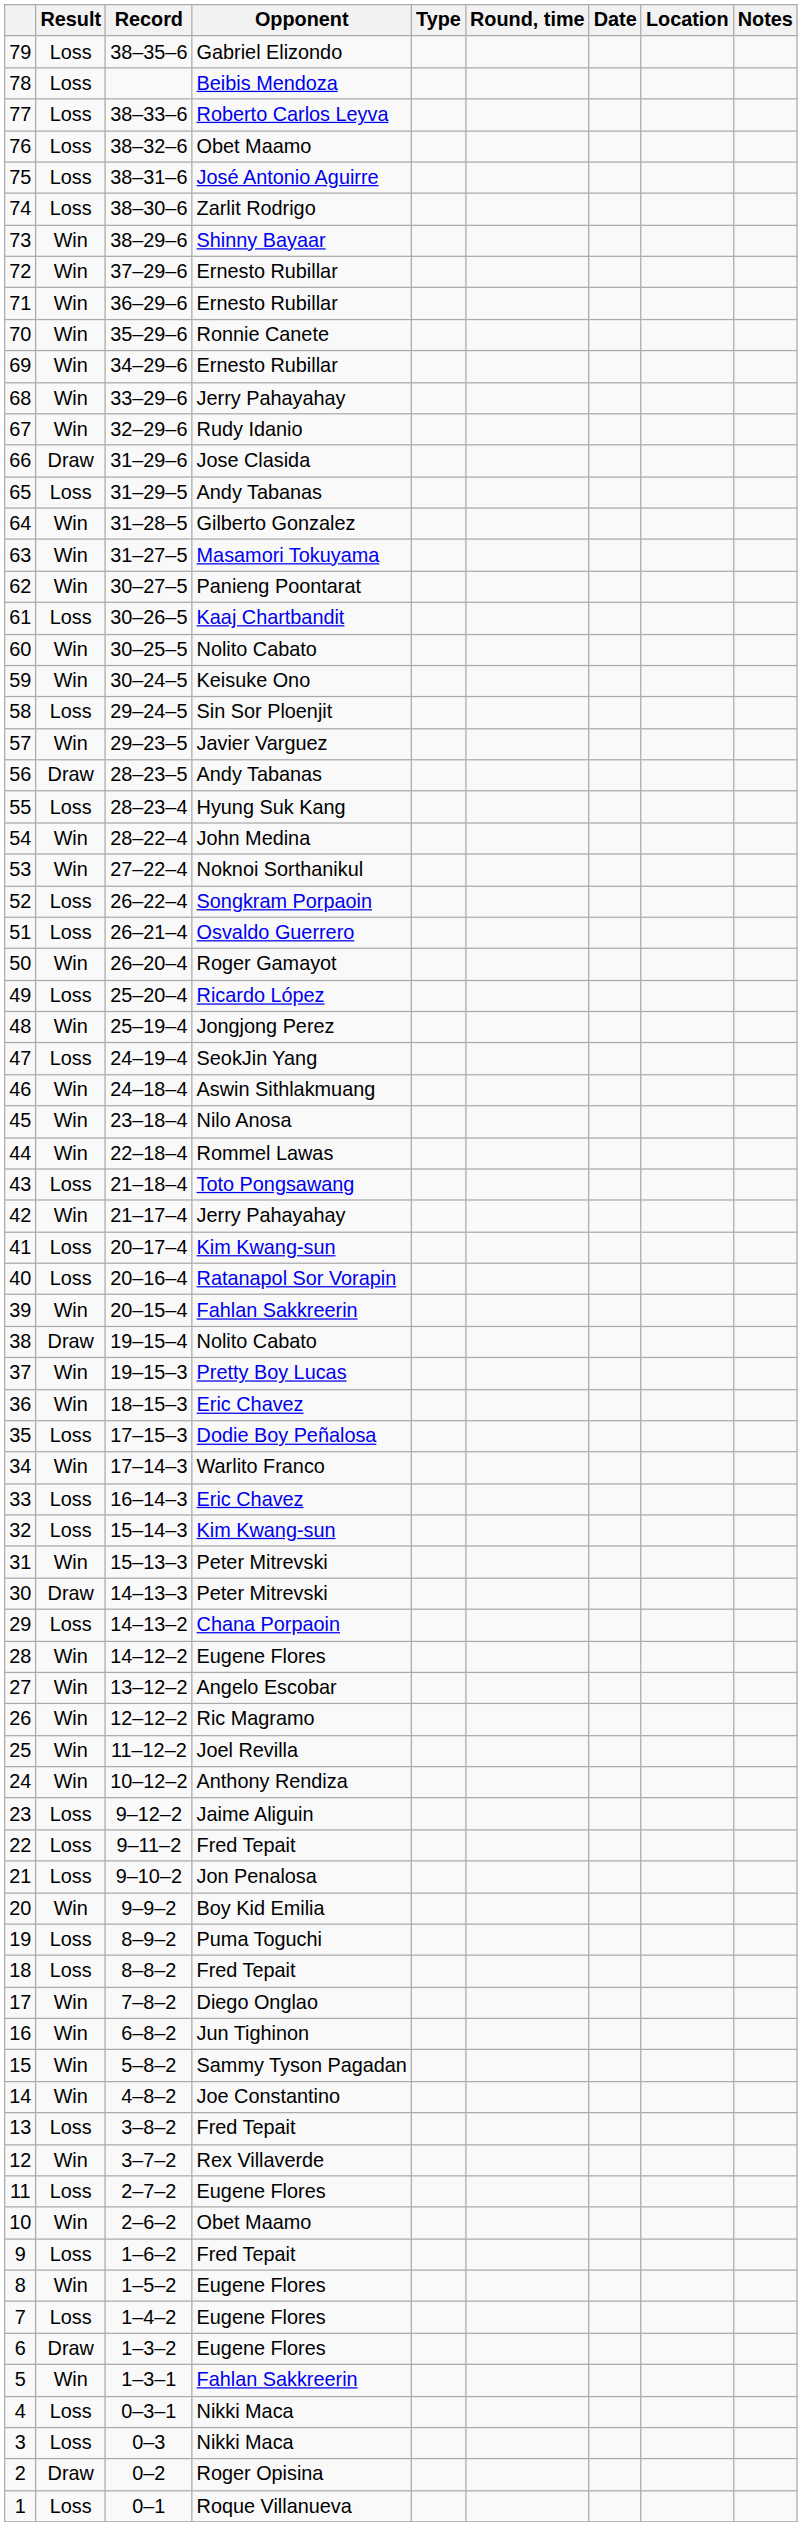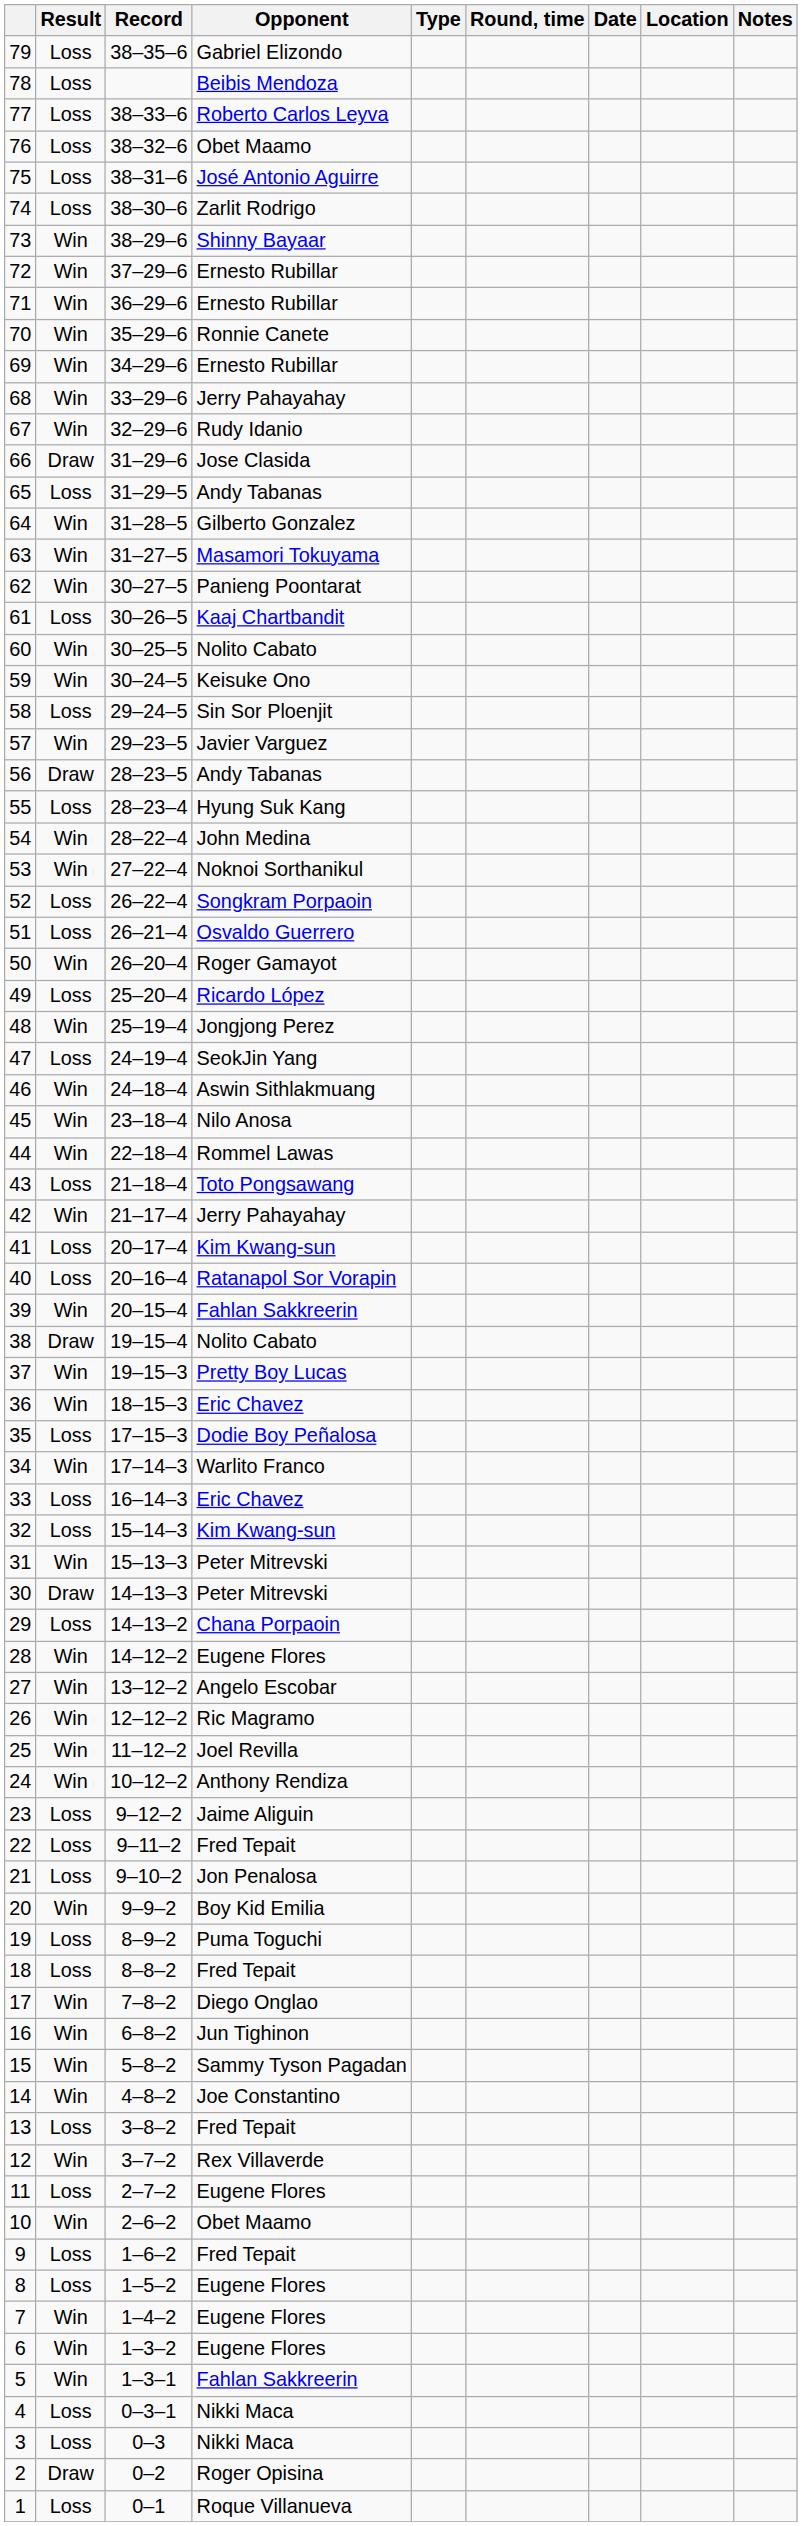(71, 2285) Win -> (71, 2285) Loss
(71, 2317) Loss -> (71, 2317) Win
(71, 2348) Draw -> (71, 2348) Win
